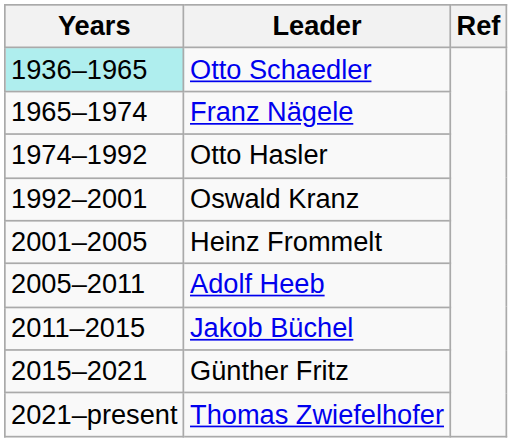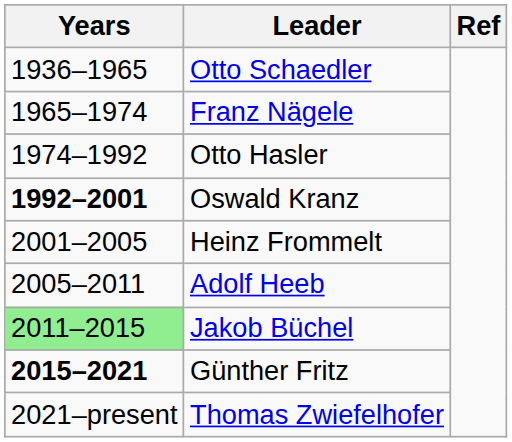(79, 69) paleturquoise background -> (79, 69) no background
(79, 198) normal -> (79, 198) bold
(78, 328) no background -> (78, 328) lightgreen background
(79, 371) normal -> (79, 371) bold
